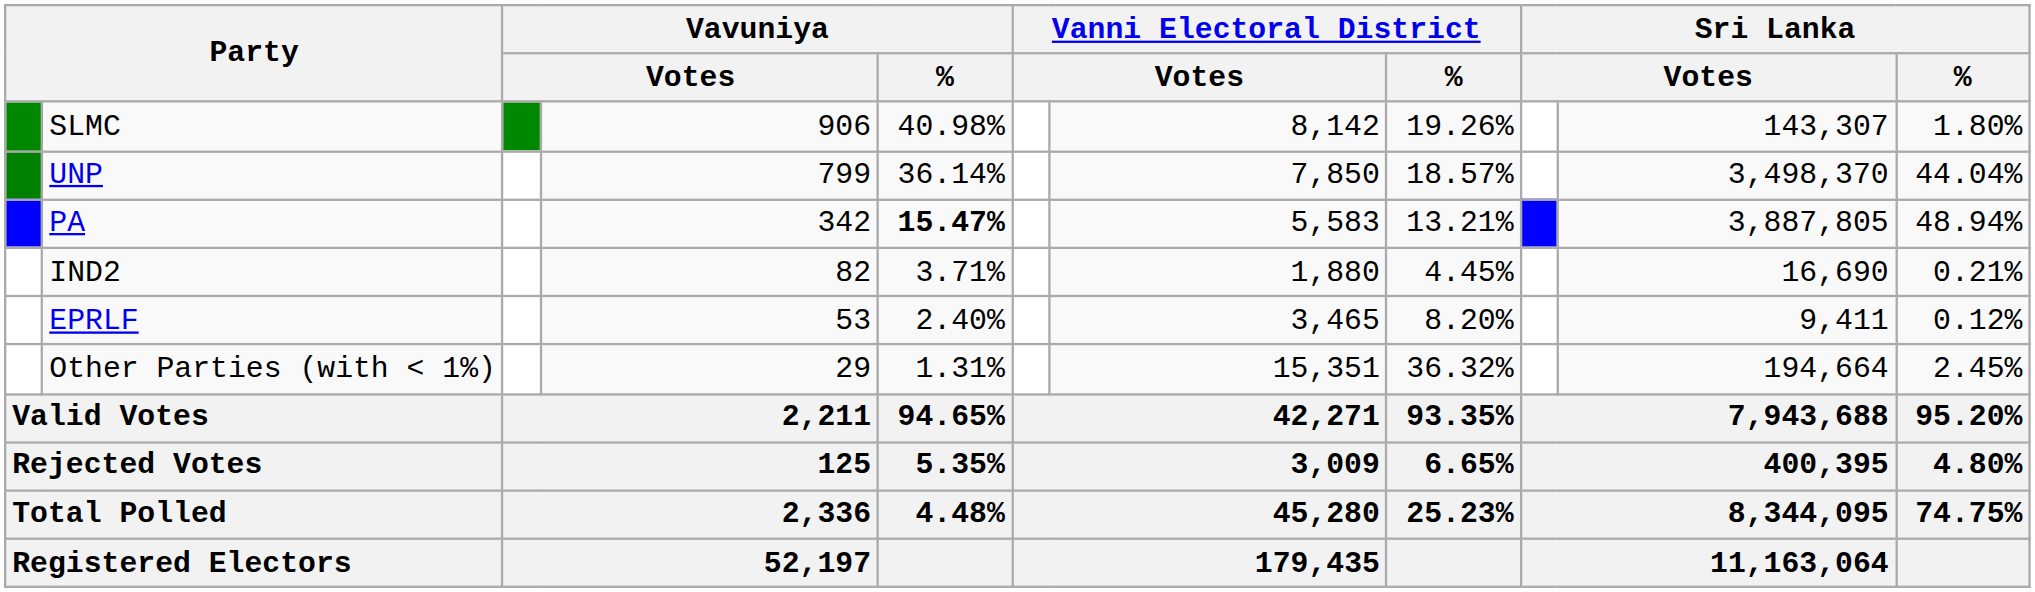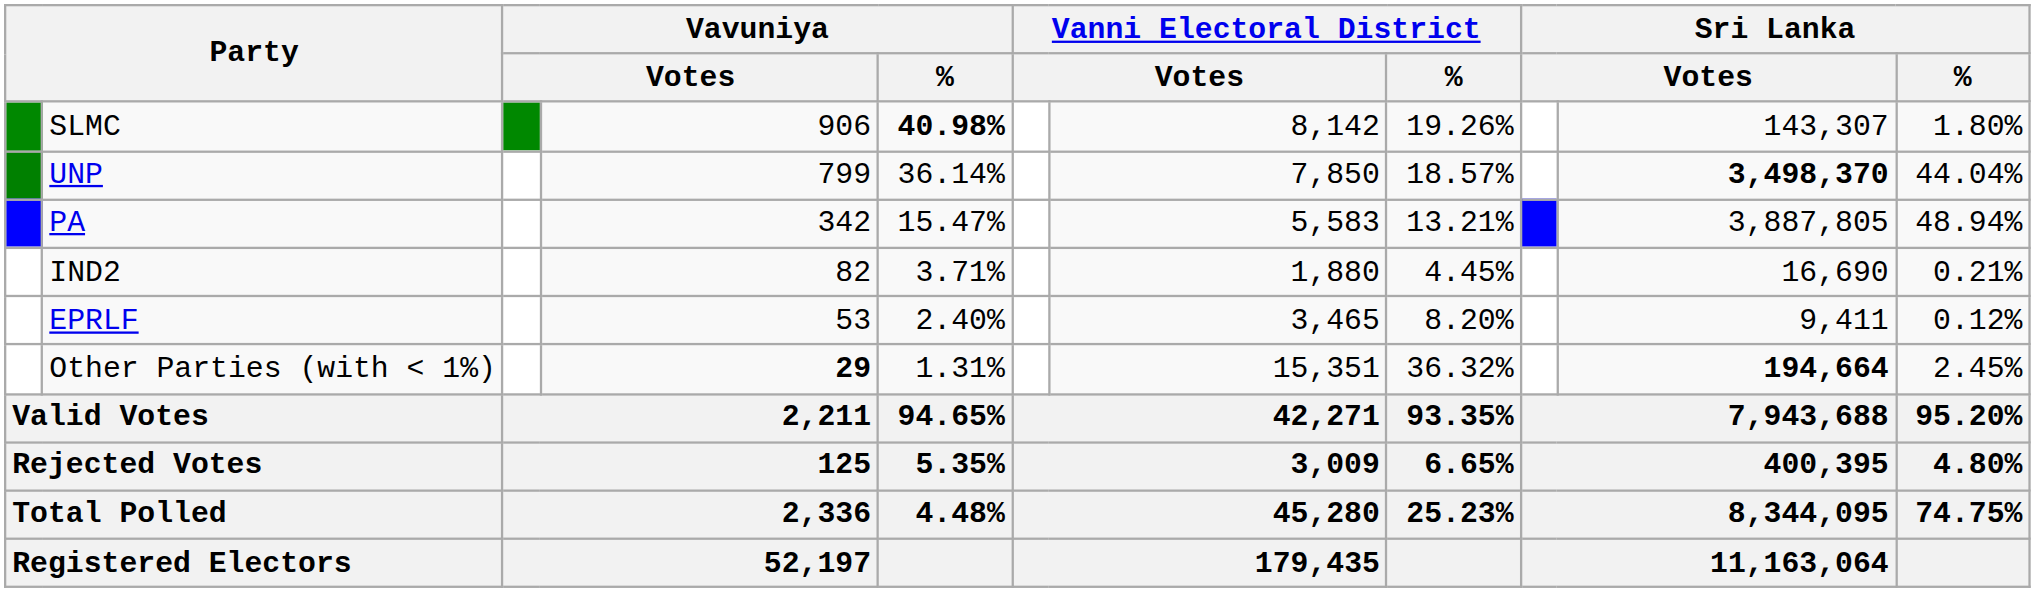(951, 126) normal -> (951, 126) bold
(1808, 175) normal -> (1808, 175) bold
(951, 223) bold -> (951, 223) normal
(853, 369) normal -> (853, 369) bold
(1826, 369) normal -> (1826, 369) bold
